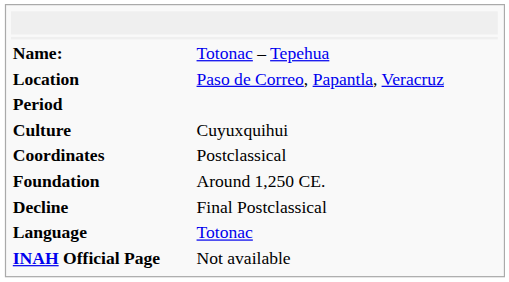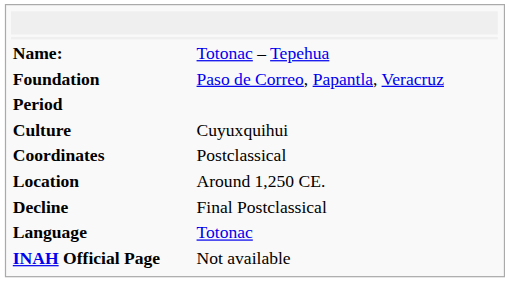(46, 78) Location -> (56, 78) Foundation
(56, 181) Foundation -> (46, 181) Location
